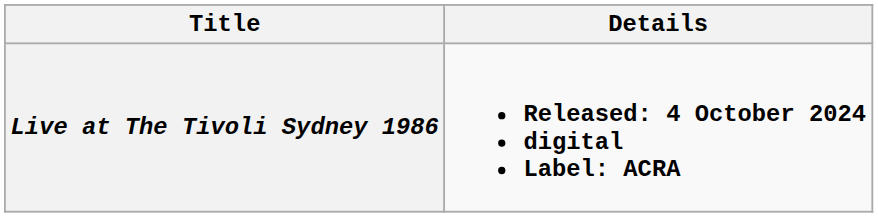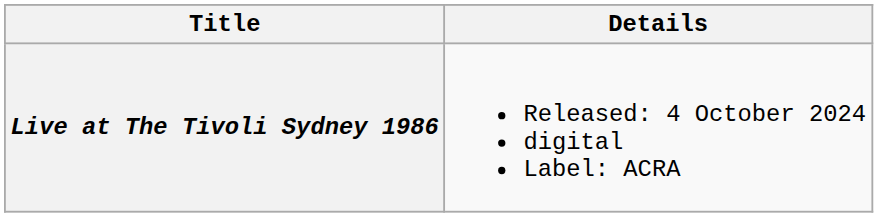(658, 142) bold -> (658, 142) normal
